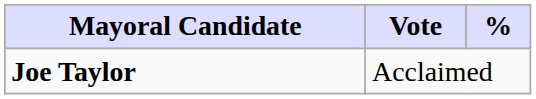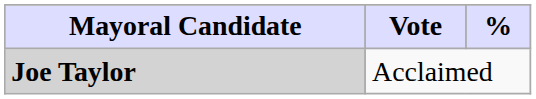(74, 70) no background -> (74, 70) lightgrey background
